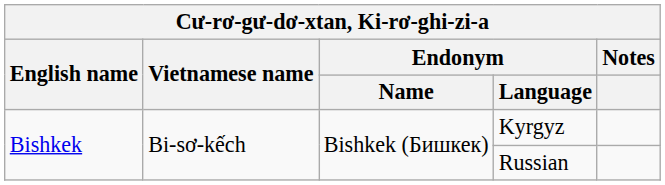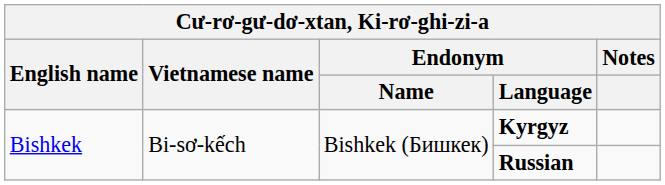(532, 127) normal -> (534, 127) bold
(534, 162) normal -> (536, 162) bold
